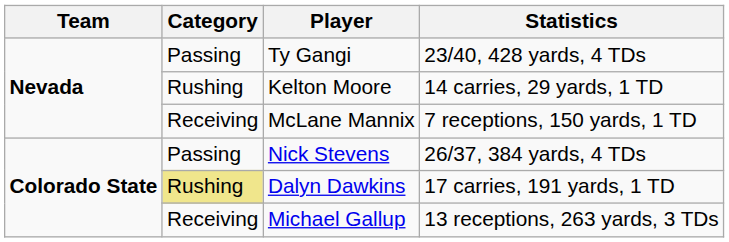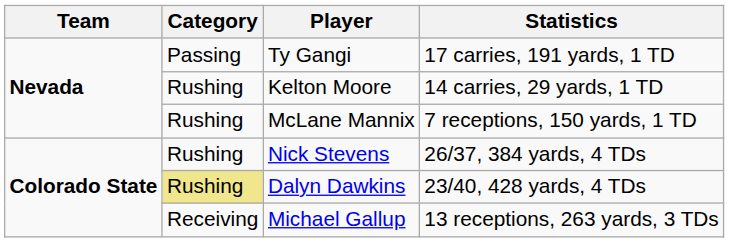(535, 54) 23/40, 428 yards, 4 TDs -> (550, 54) 17 carries, 191 yards, 1 TD
(213, 120) Receiving -> (205, 120) Rushing
(204, 153) Passing -> (205, 153) Rushing
(550, 186) 17 carries, 191 yards, 1 TD -> (535, 186) 23/40, 428 yards, 4 TDs
